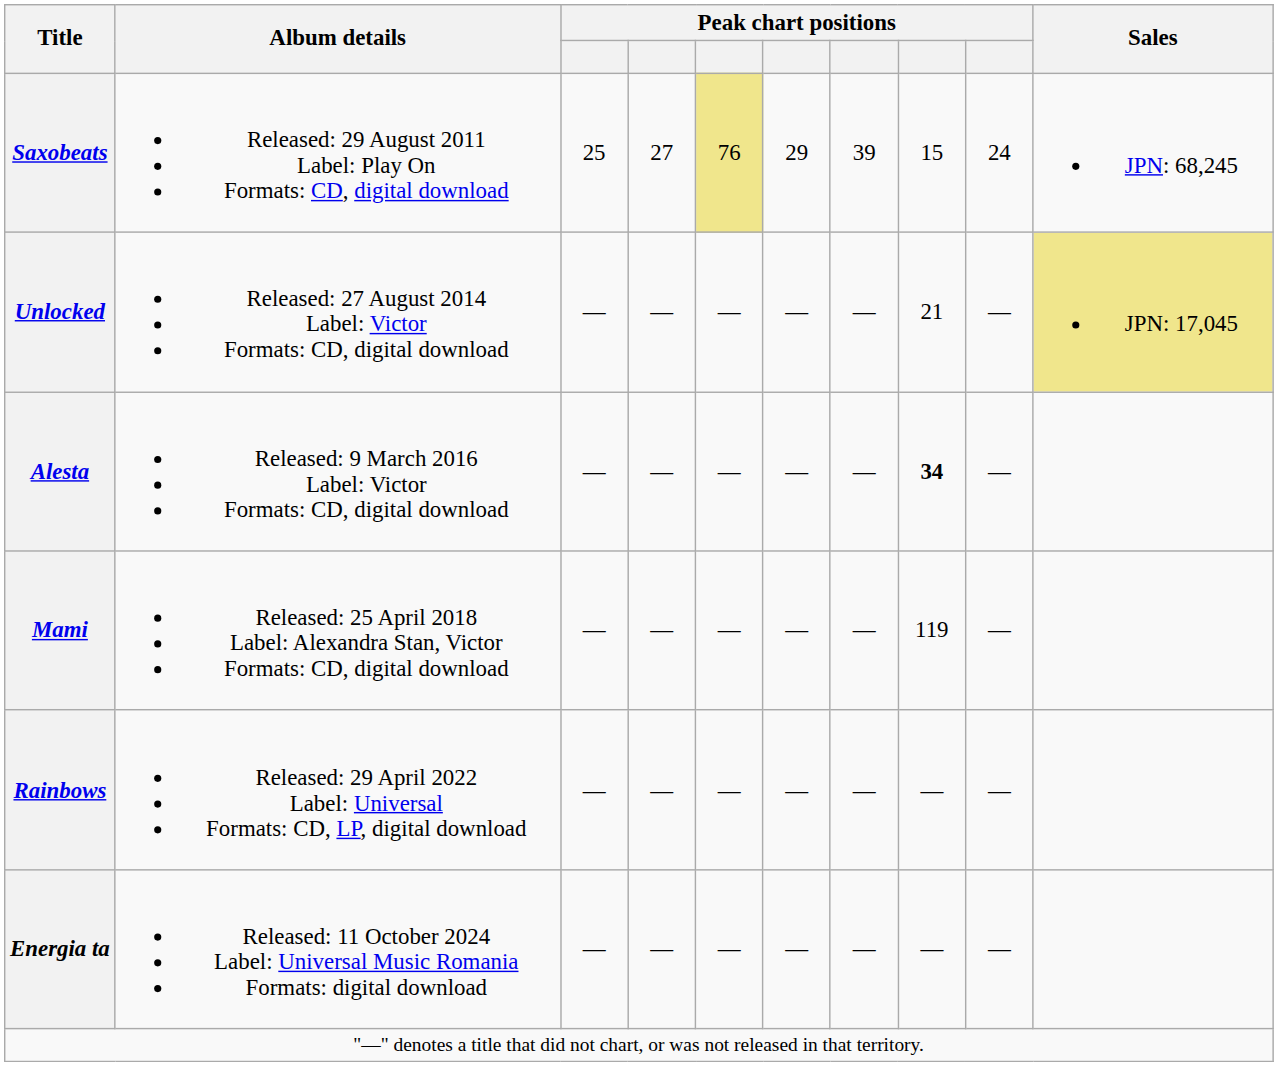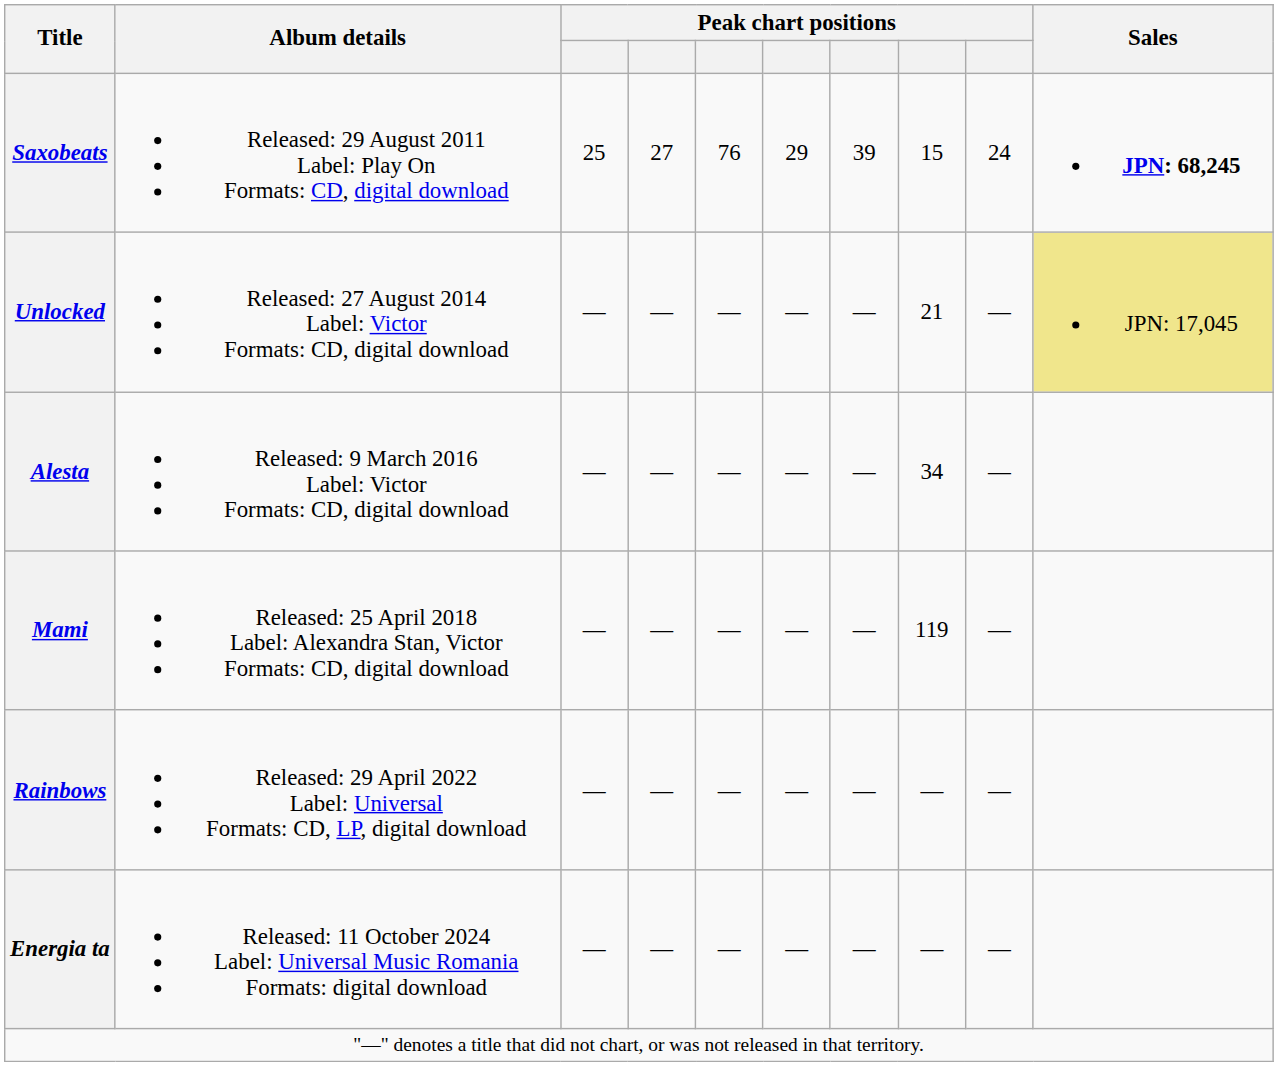(729, 152) khaki background -> (729, 152) no background
(1153, 166) normal -> (1153, 166) bold
(932, 471) bold -> (932, 471) normal
